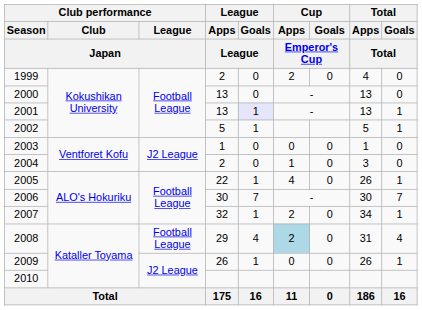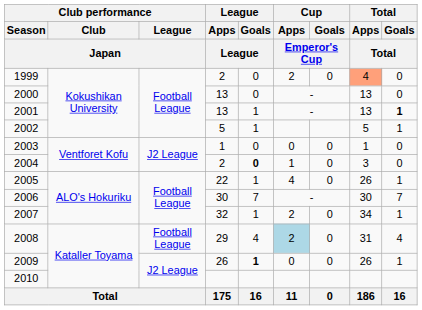(366, 77) no background -> (366, 77) lightsalmon background
(256, 111) lavender background -> (256, 111) no background
(399, 111) normal -> (399, 111) bold
(256, 163) normal -> (256, 163) bold
(256, 261) normal -> (256, 261) bold
